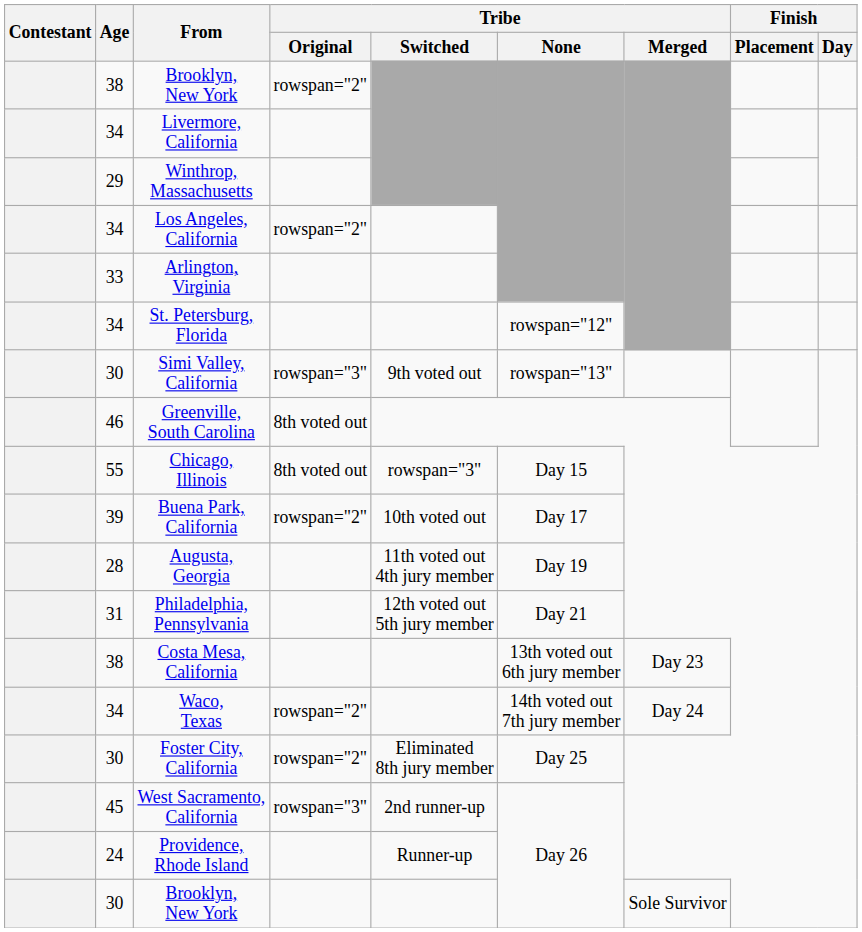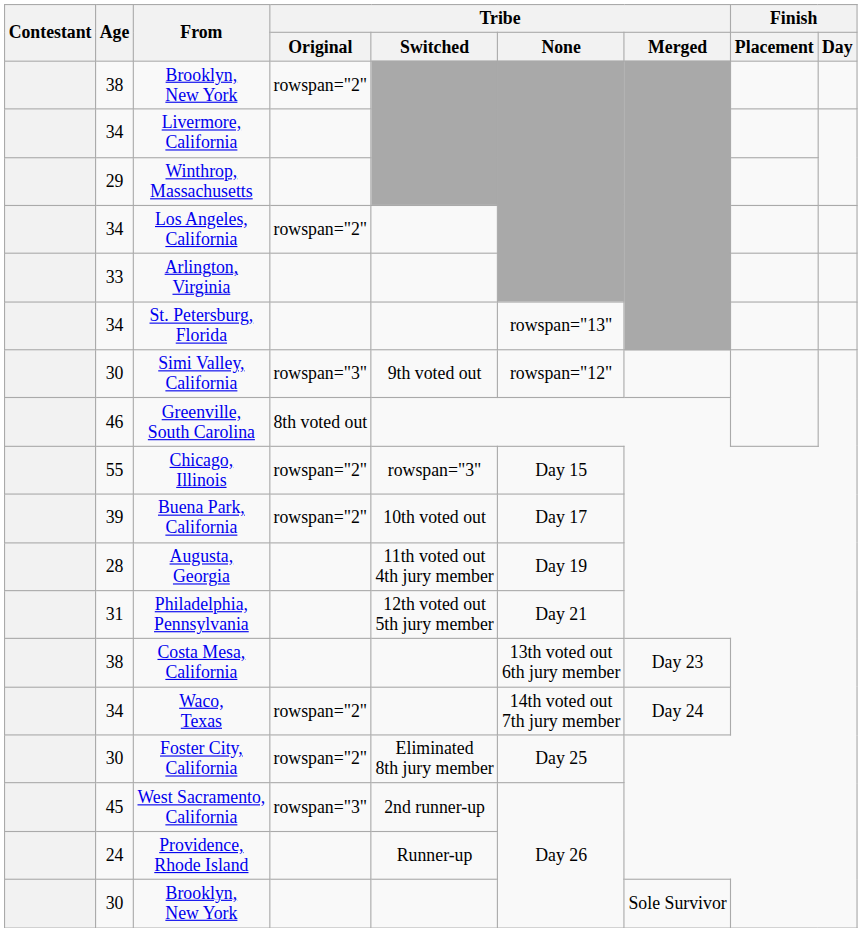(561, 325) rowspan="12" -> (561, 325) rowspan="13"
(561, 373) rowspan="13" -> (561, 373) rowspan="12"
(320, 470) 8th voted out -> (320, 470) rowspan="2"
